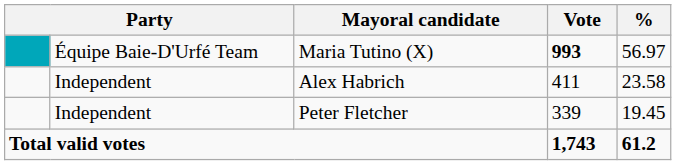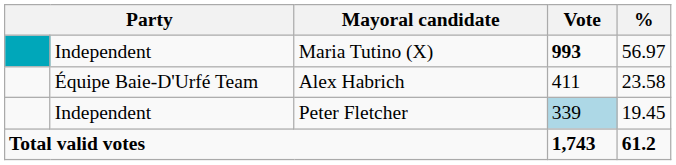(156, 50) Équipe Baie-D'Urfé Team -> (103, 50) Independent
(103, 81) Independent -> (156, 81) Équipe Baie-D'Urfé Team
(566, 112) no background -> (566, 112) lightblue background
